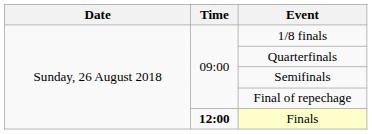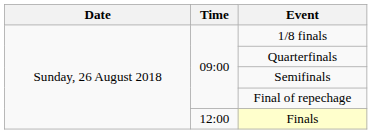(214, 118) bold -> (214, 118) normal
